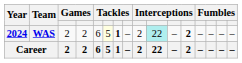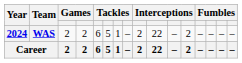(108, 33) lightyellow background -> (108, 33) no background
(118, 33) bold -> (118, 33) normal
(157, 33) paleturquoise background -> (157, 33) no background
(188, 33) bold -> (188, 33) normal
